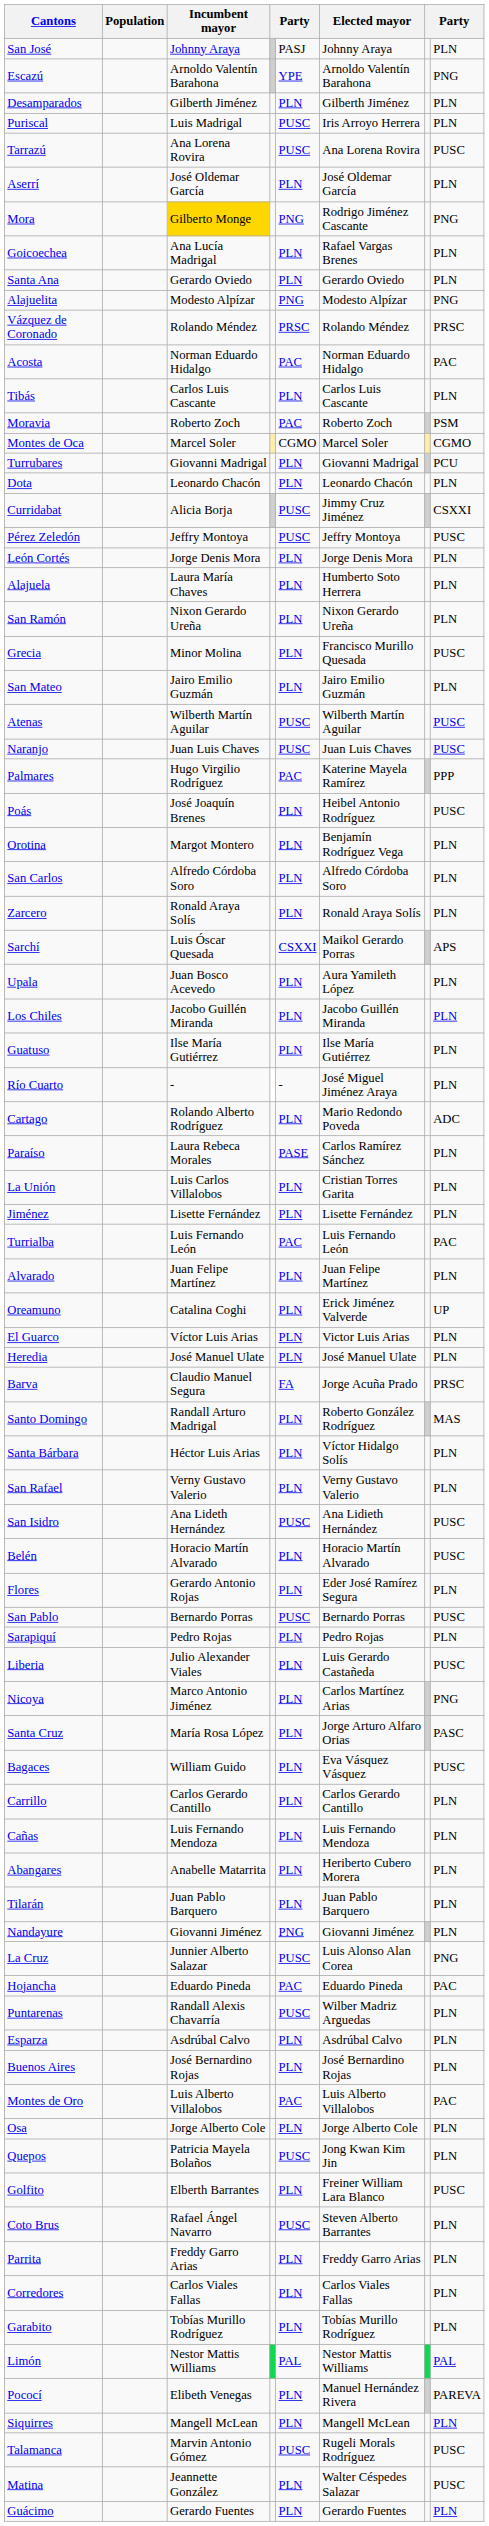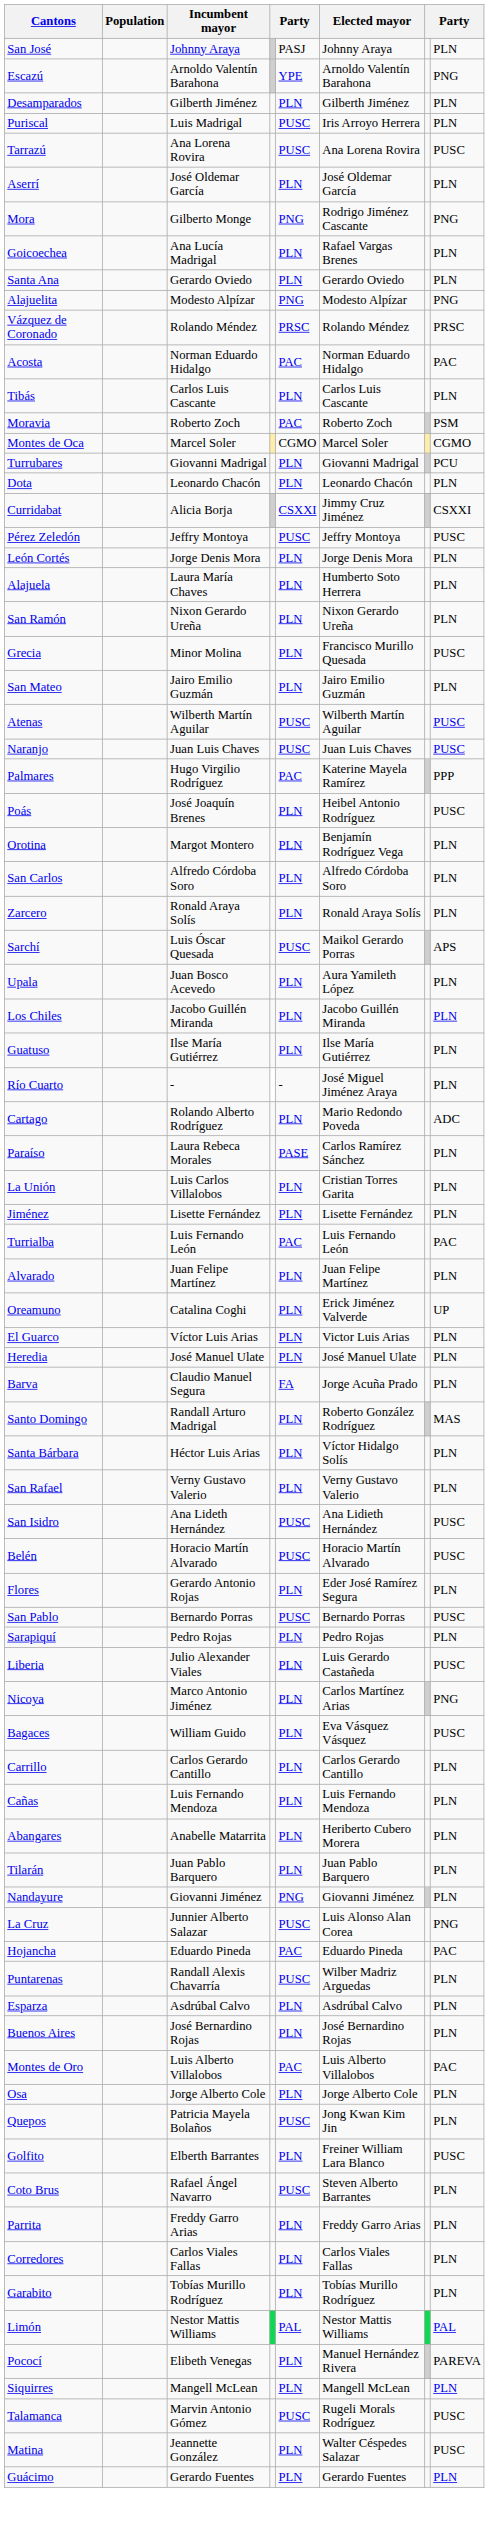(211, 218) gold background -> (211, 218) no background
(294, 510) PUSC -> (298, 510) CSXXI
(298, 947) CSXXI -> (294, 947) PUSC
(449, 1384) PRSC -> (445, 1384) PLN
(290, 1555) PLN -> (294, 1555) PUSC
- row: (35, 1733)
